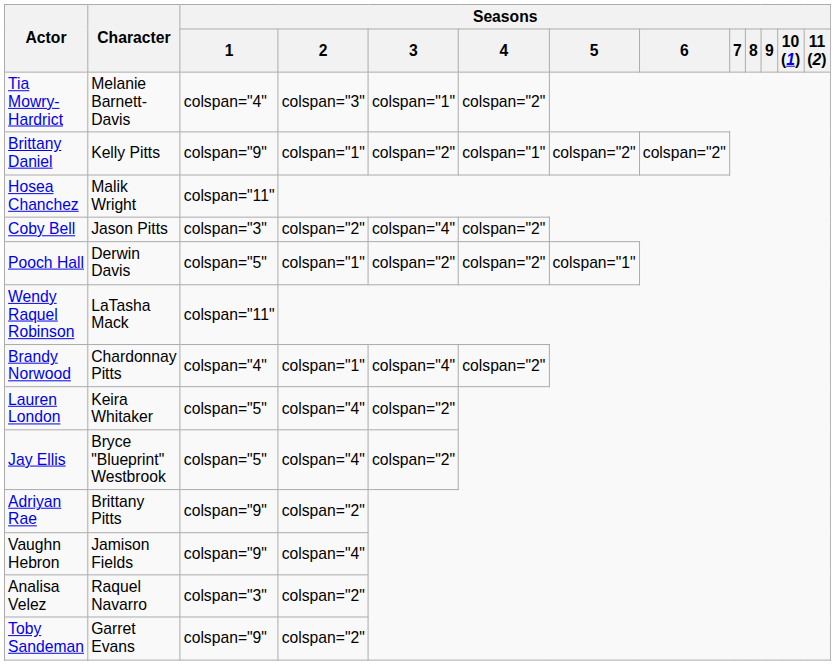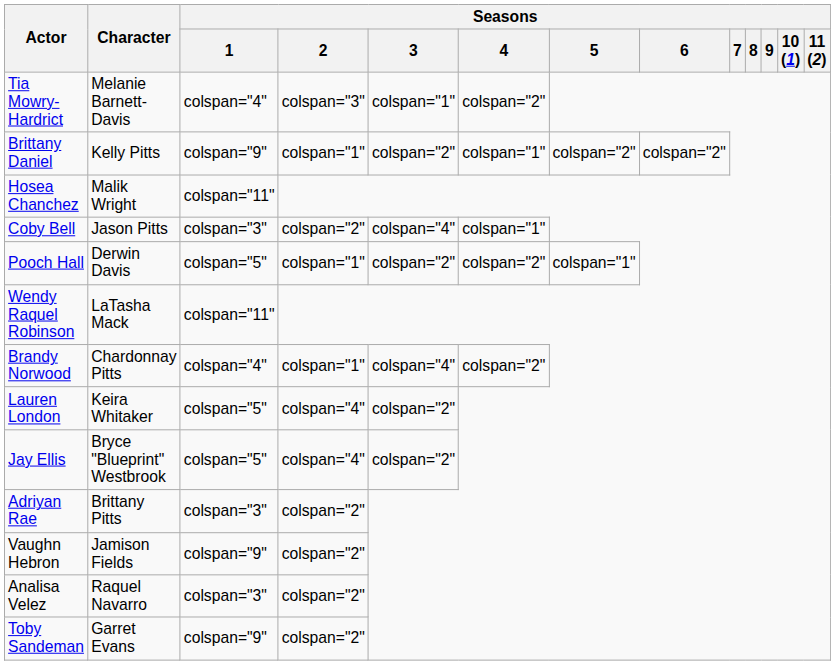(504, 229) colspan="2" -> (504, 229) colspan="1"
(225, 510) colspan="9" -> (225, 510) colspan="3"
(323, 553) colspan="4" -> (323, 553) colspan="2"
